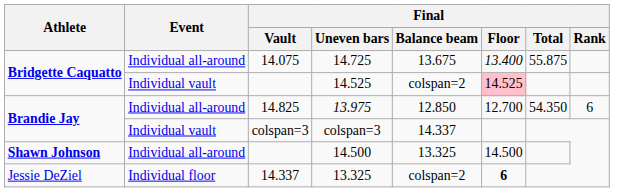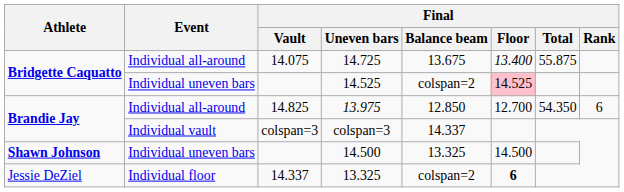(172, 84) Individual vault -> (191, 84) Individual uneven bars
(187, 153) Individual all-around -> (191, 153) Individual uneven bars
